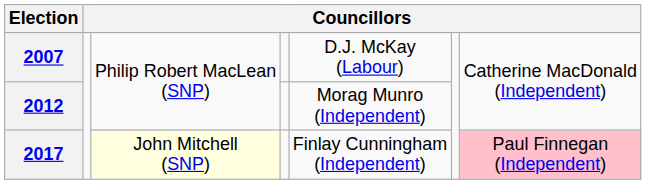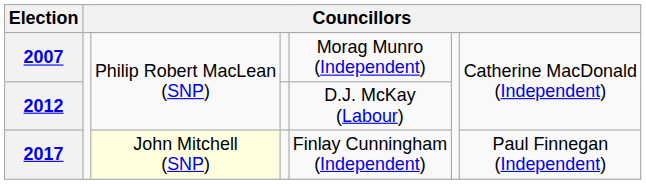(370, 57) D.J. McKay (Labour) -> (370, 57) Morag Munro (Independent)
(370, 105) Morag Munro (Independent) -> (370, 105) D.J. McKay (Labour)
(550, 154) pink background -> (550, 154) no background
